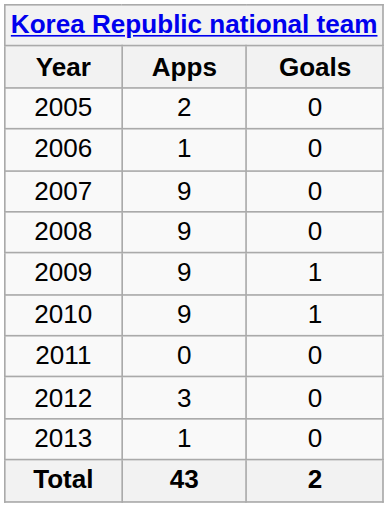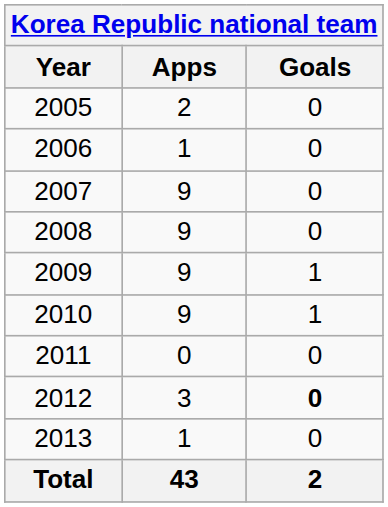(315, 397) normal -> (315, 397) bold
